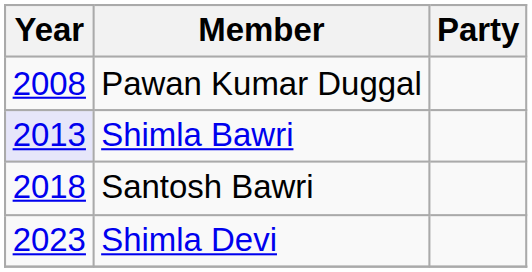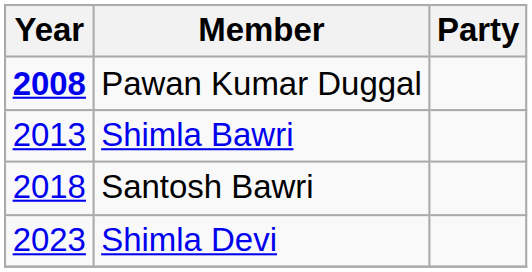(49, 82) normal -> (49, 82) bold
(49, 135) lavender background -> (49, 135) no background
